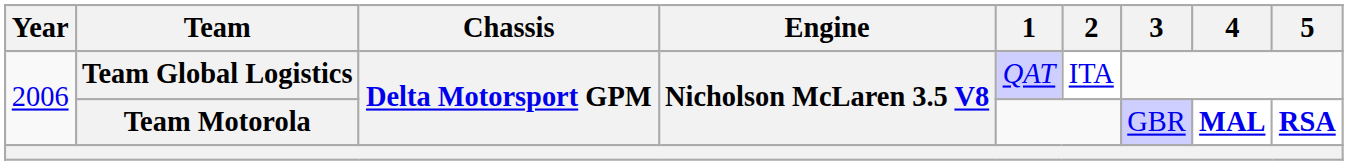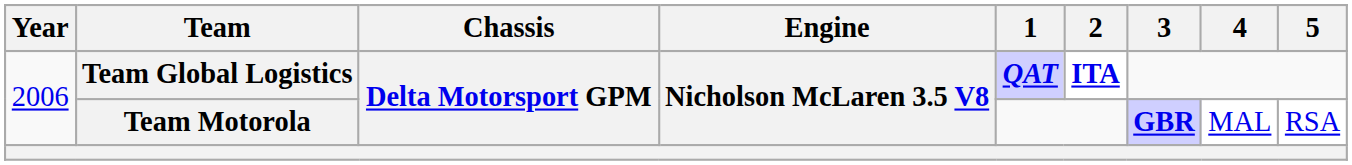(1029, 74) normal -> (1030, 74) bold
(1091, 74) normal -> (1096, 74) bold
(1156, 121) normal -> (1164, 121) bold
(1232, 121) bold -> (1240, 121) normal
(1307, 121) bold -> (1313, 121) normal
